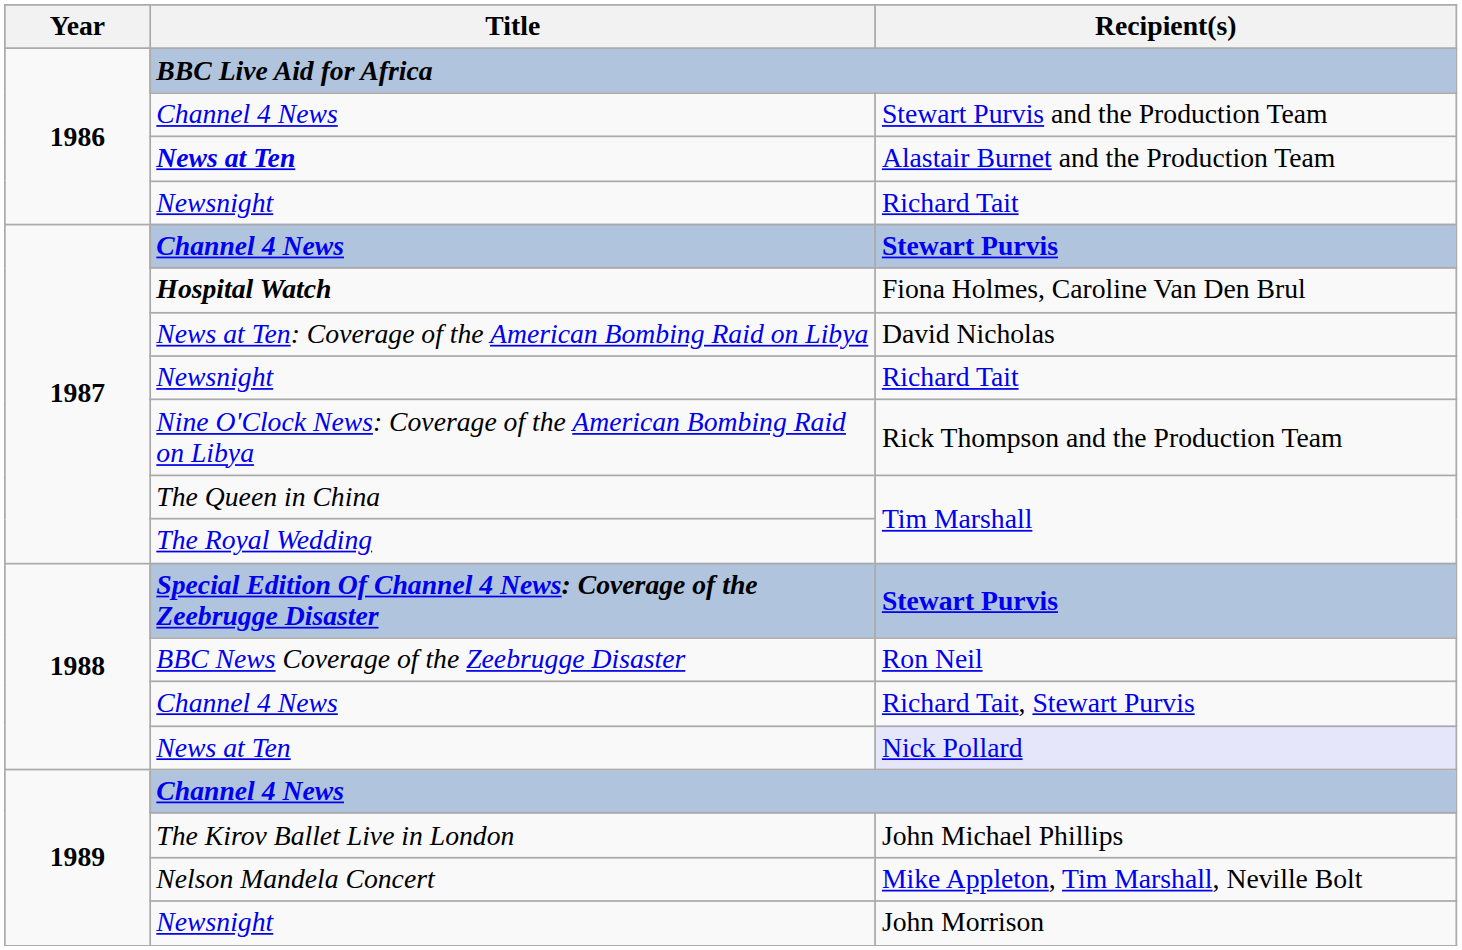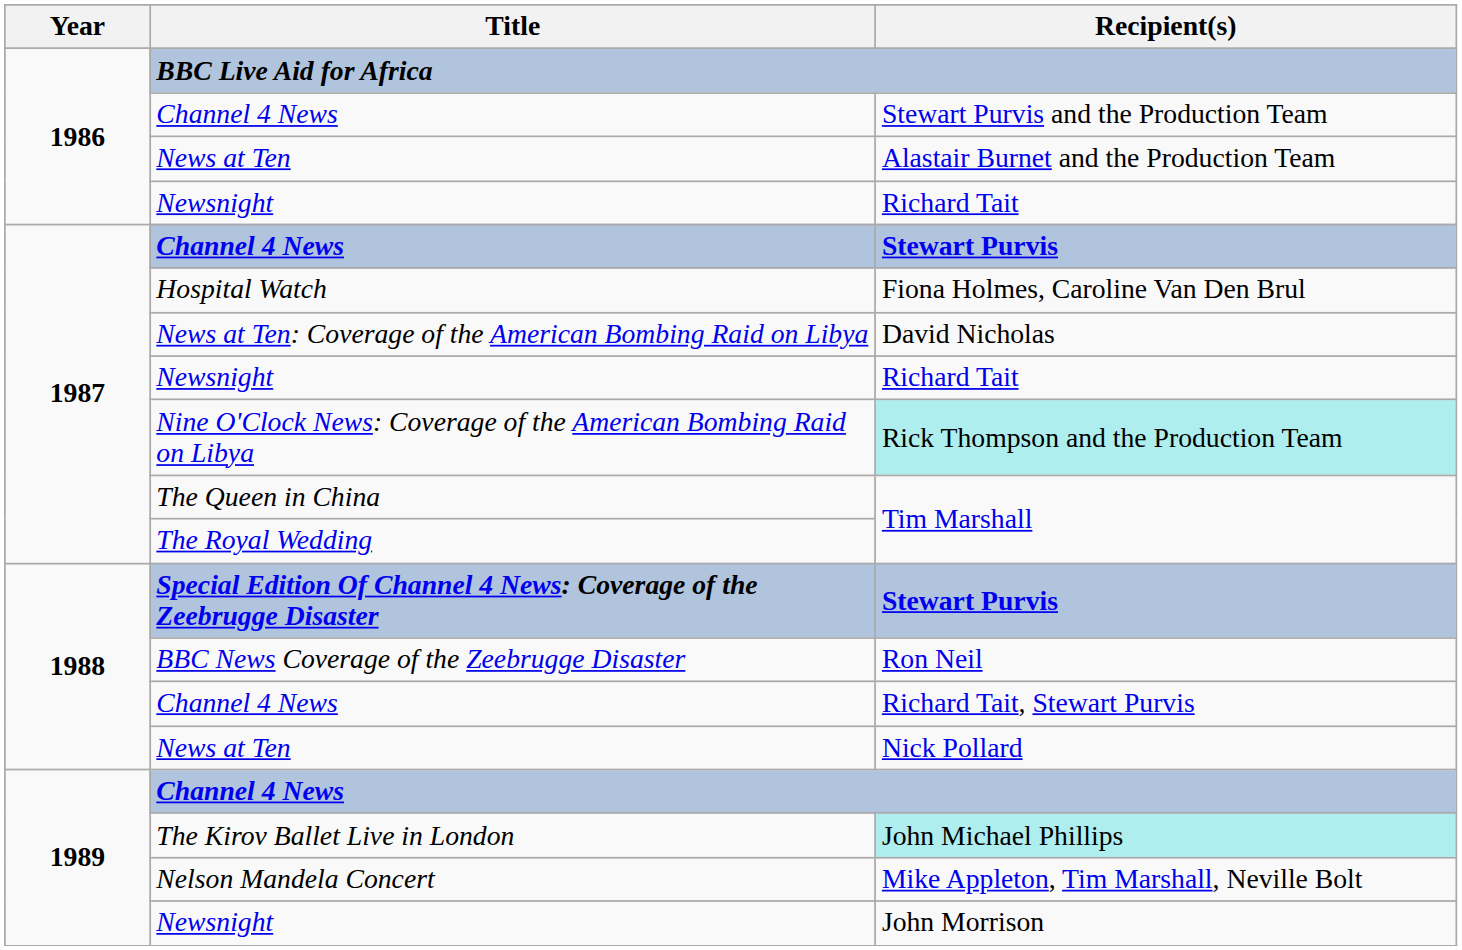(226, 158) bold -> (224, 158) normal
(244, 289) bold -> (242, 289) normal
(1112, 437) no background -> (1112, 437) paleturquoise background
(952, 747) lavender background -> (952, 747) no background
(1003, 835) no background -> (1003, 835) paleturquoise background
